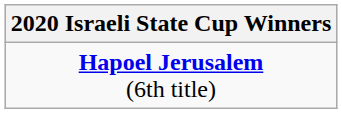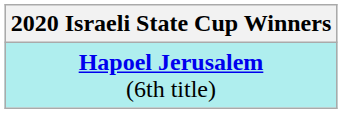(171, 75) no background -> (171, 75) paleturquoise background
